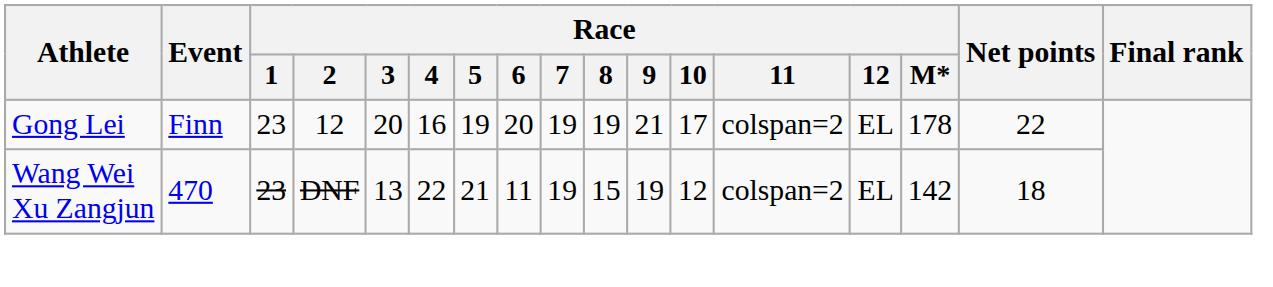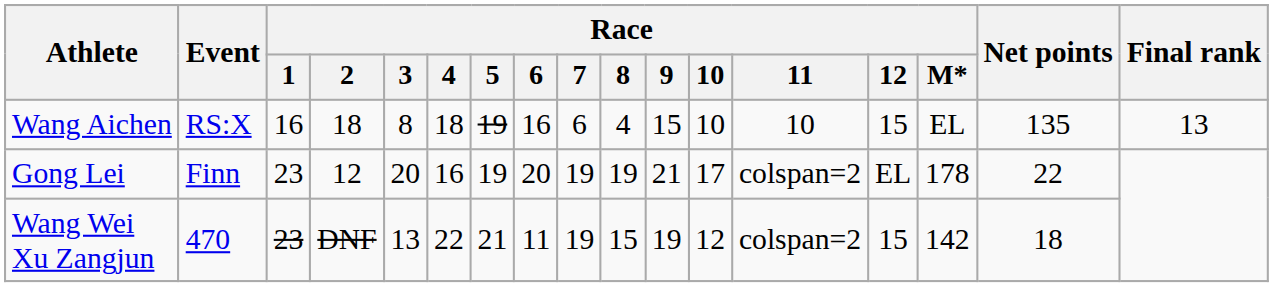+ row: (92, 124)
(876, 190) EL -> (893, 239) 15
